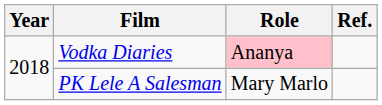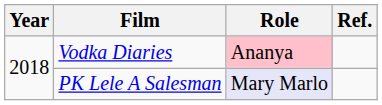(279, 83) no background -> (279, 83) lavender background
